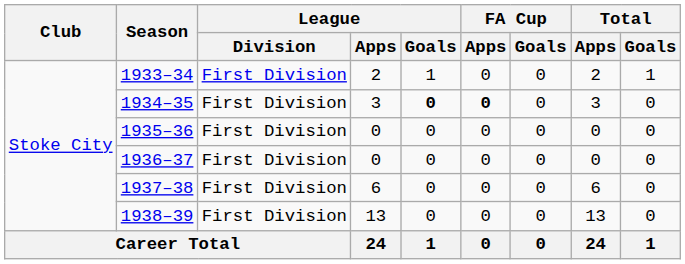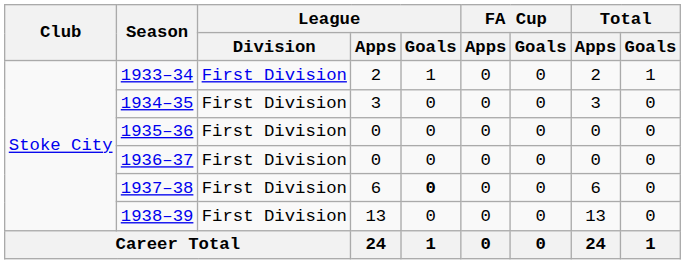(431, 103) bold -> (431, 103) normal
(486, 103) bold -> (486, 103) normal
(431, 188) normal -> (431, 188) bold
